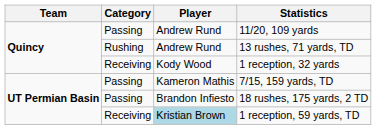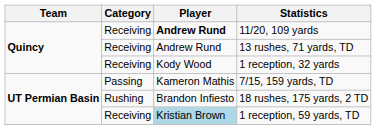(123, 30) Passing -> (128, 30) Receiving
(189, 30) normal -> (191, 30) bold
(124, 47) Rushing -> (128, 47) Receiving
(123, 98) Passing -> (124, 98) Rushing
